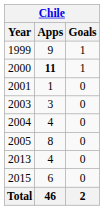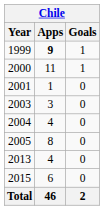(50, 50) normal -> (50, 50) bold
(50, 68) bold -> (50, 68) normal
